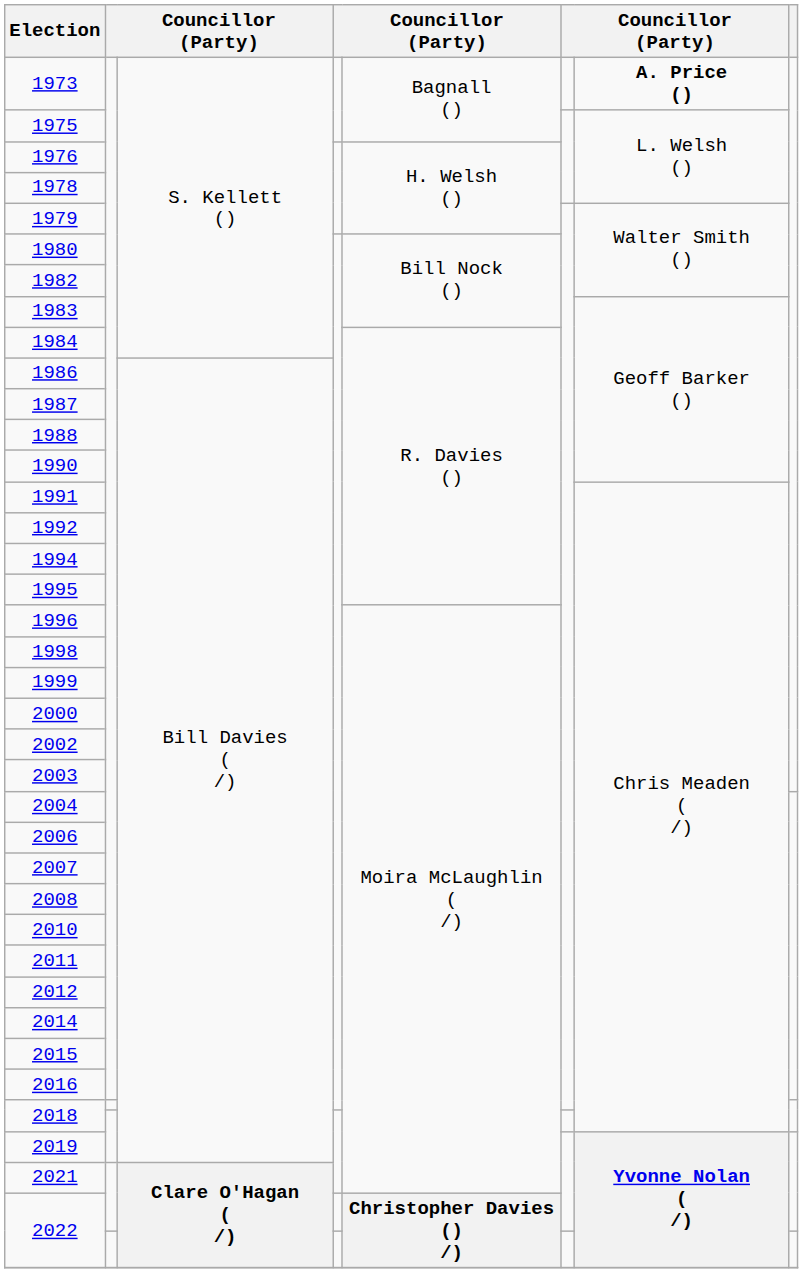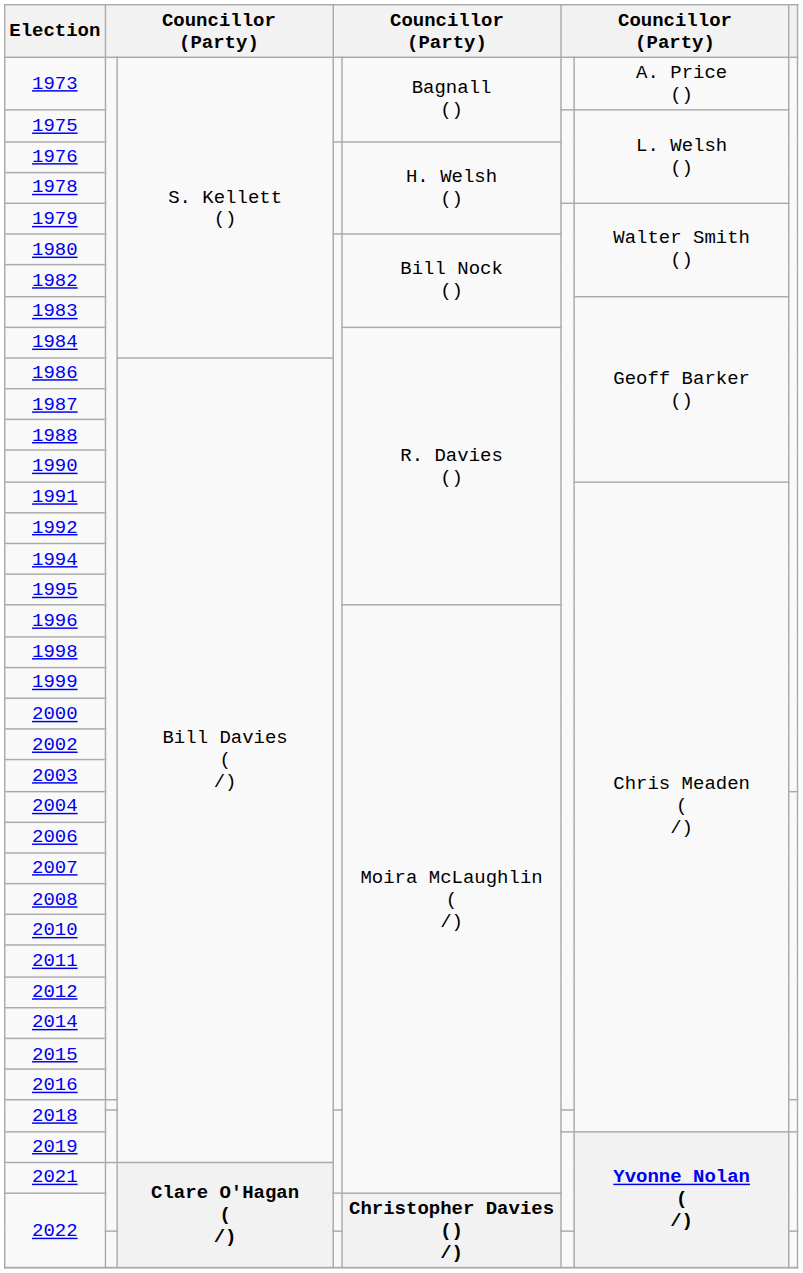(682, 84) bold -> (682, 84) normal
